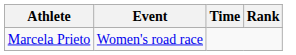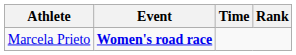(150, 39) normal -> (155, 39) bold
